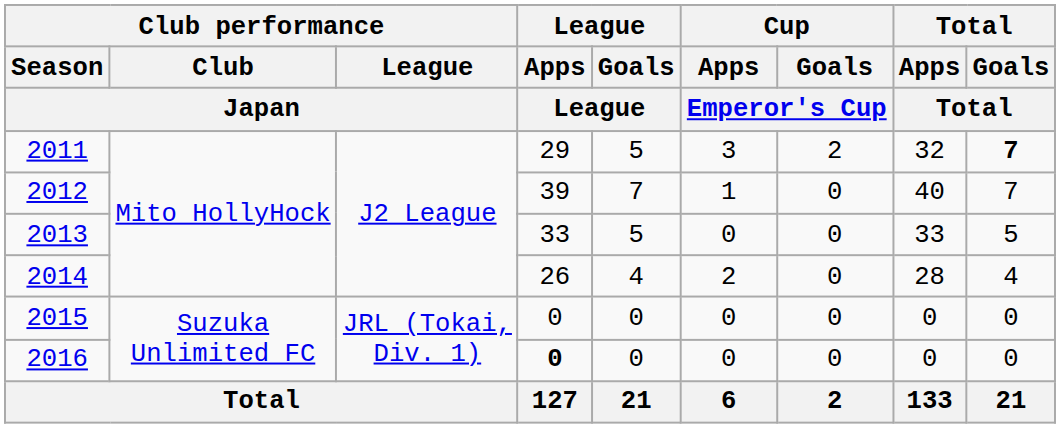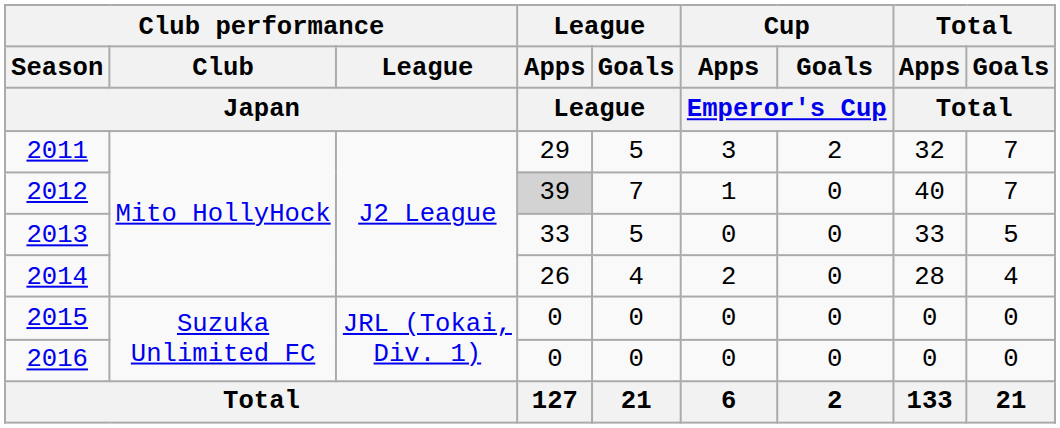(1011, 151) bold -> (1011, 151) normal
(555, 193) no background -> (555, 193) lightgrey background
(555, 360) bold -> (555, 360) normal
